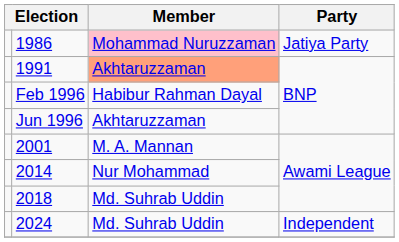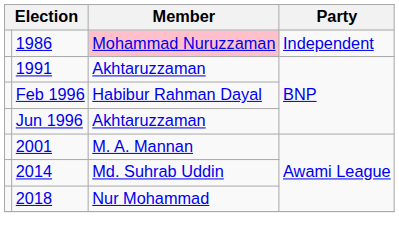(326, 43) Jatiya Party -> (328, 43) Independent
(149, 69) lightsalmon background -> (149, 69) no background
(151, 172) Nur Mohammad -> (158, 172) Md. Suhrab Uddin
(158, 198) Md. Suhrab Uddin -> (151, 198) Nur Mohammad
- row: (34, 224)
